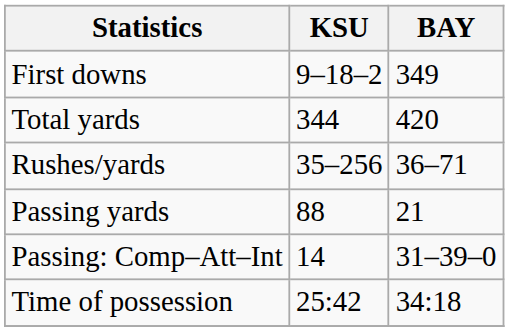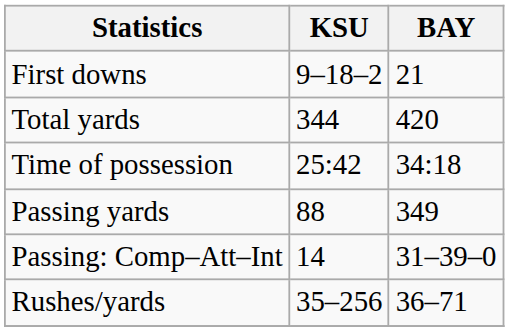(417, 73) 349 -> (410, 73) 21
rows swapped: (88, 165) <-> (122, 302)
(410, 210) 21 -> (417, 210) 349
